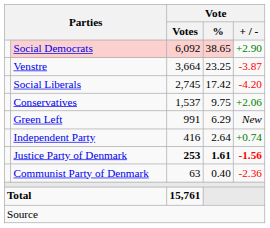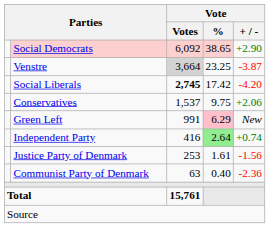(188, 66) no background -> (188, 66) lightgrey background
(188, 84) normal -> (188, 84) bold
(221, 119) no background -> (221, 119) pink background
(221, 137) no background -> (221, 137) lightgreen background
(192, 155) bold -> (192, 155) normal
(221, 155) bold -> (221, 155) normal
(250, 155) bold -> (250, 155) normal
